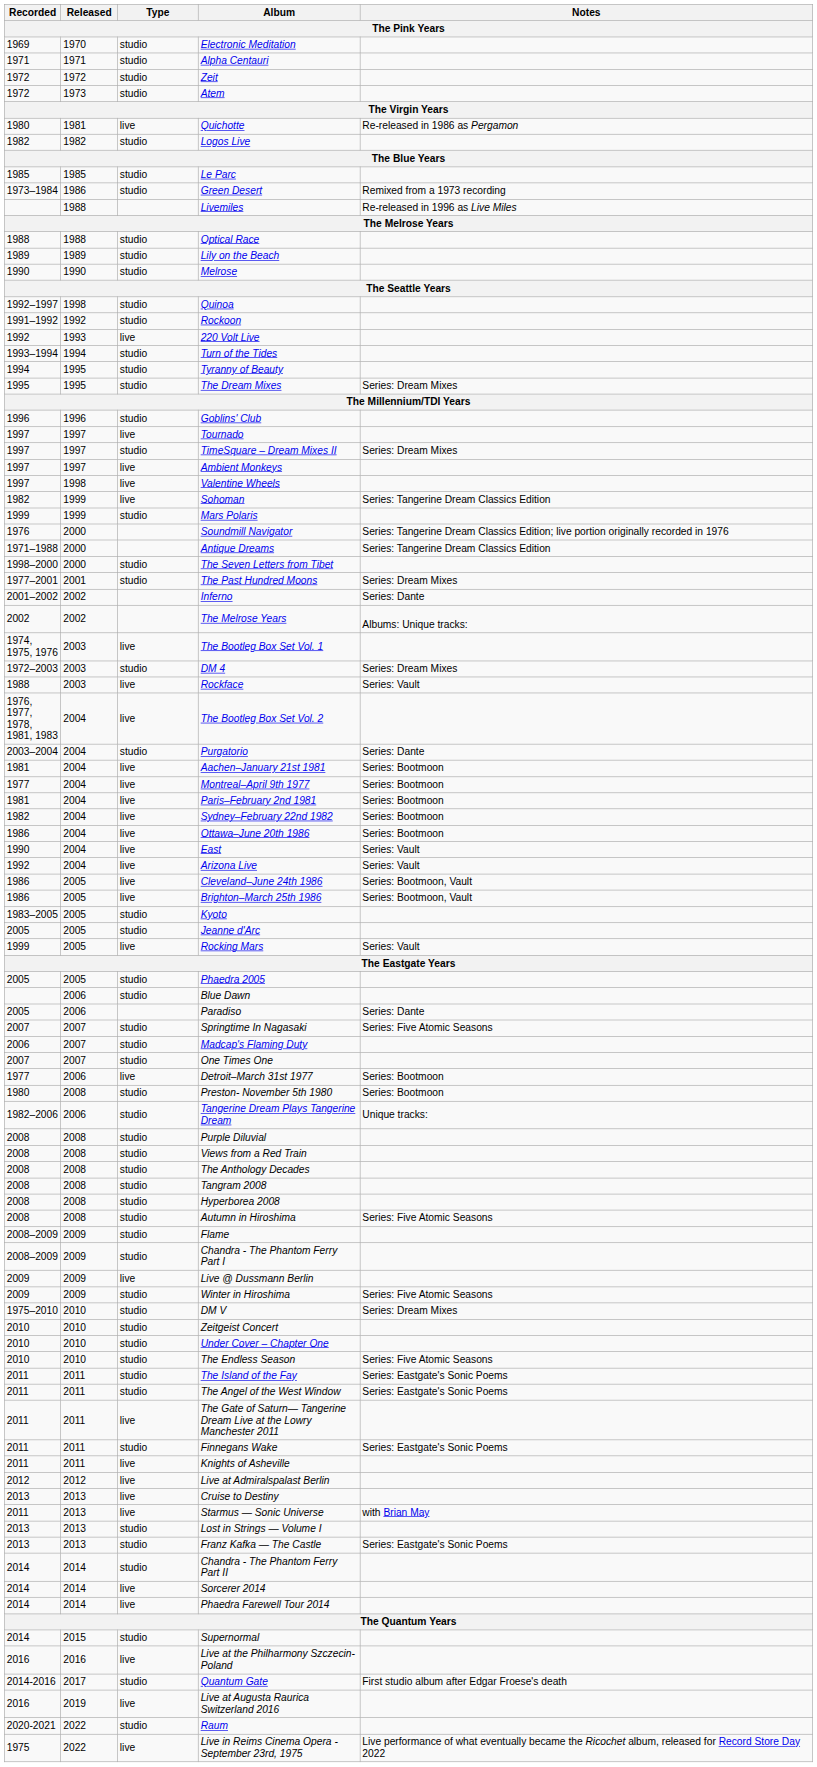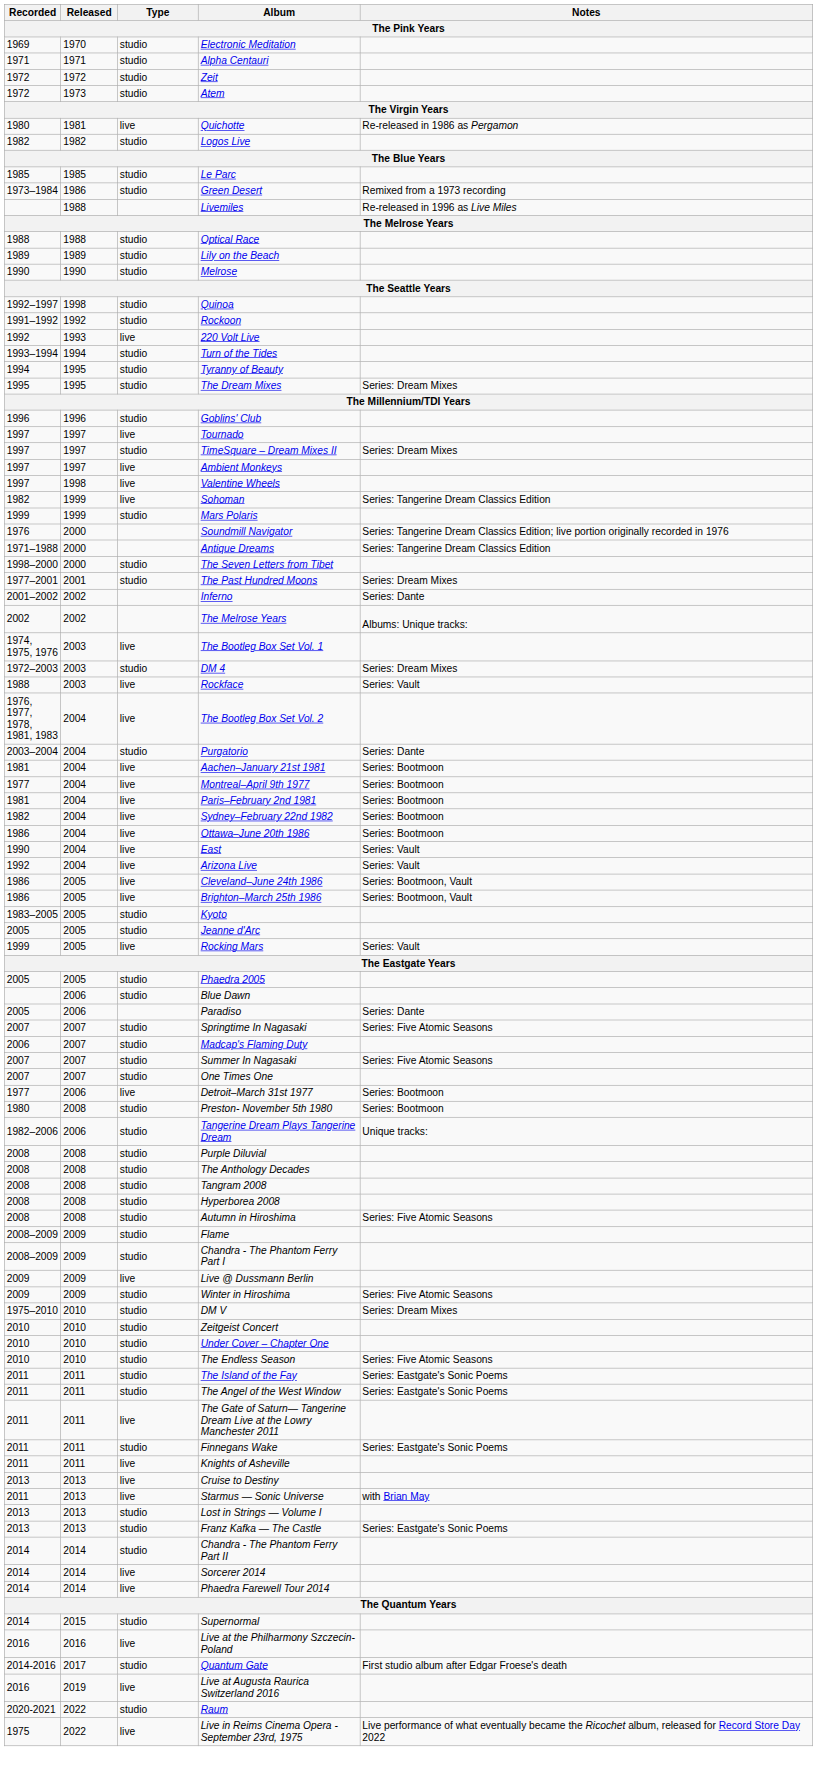+ row: (18, 1060)
- row: (18, 1153)
- row: (18, 1480)
